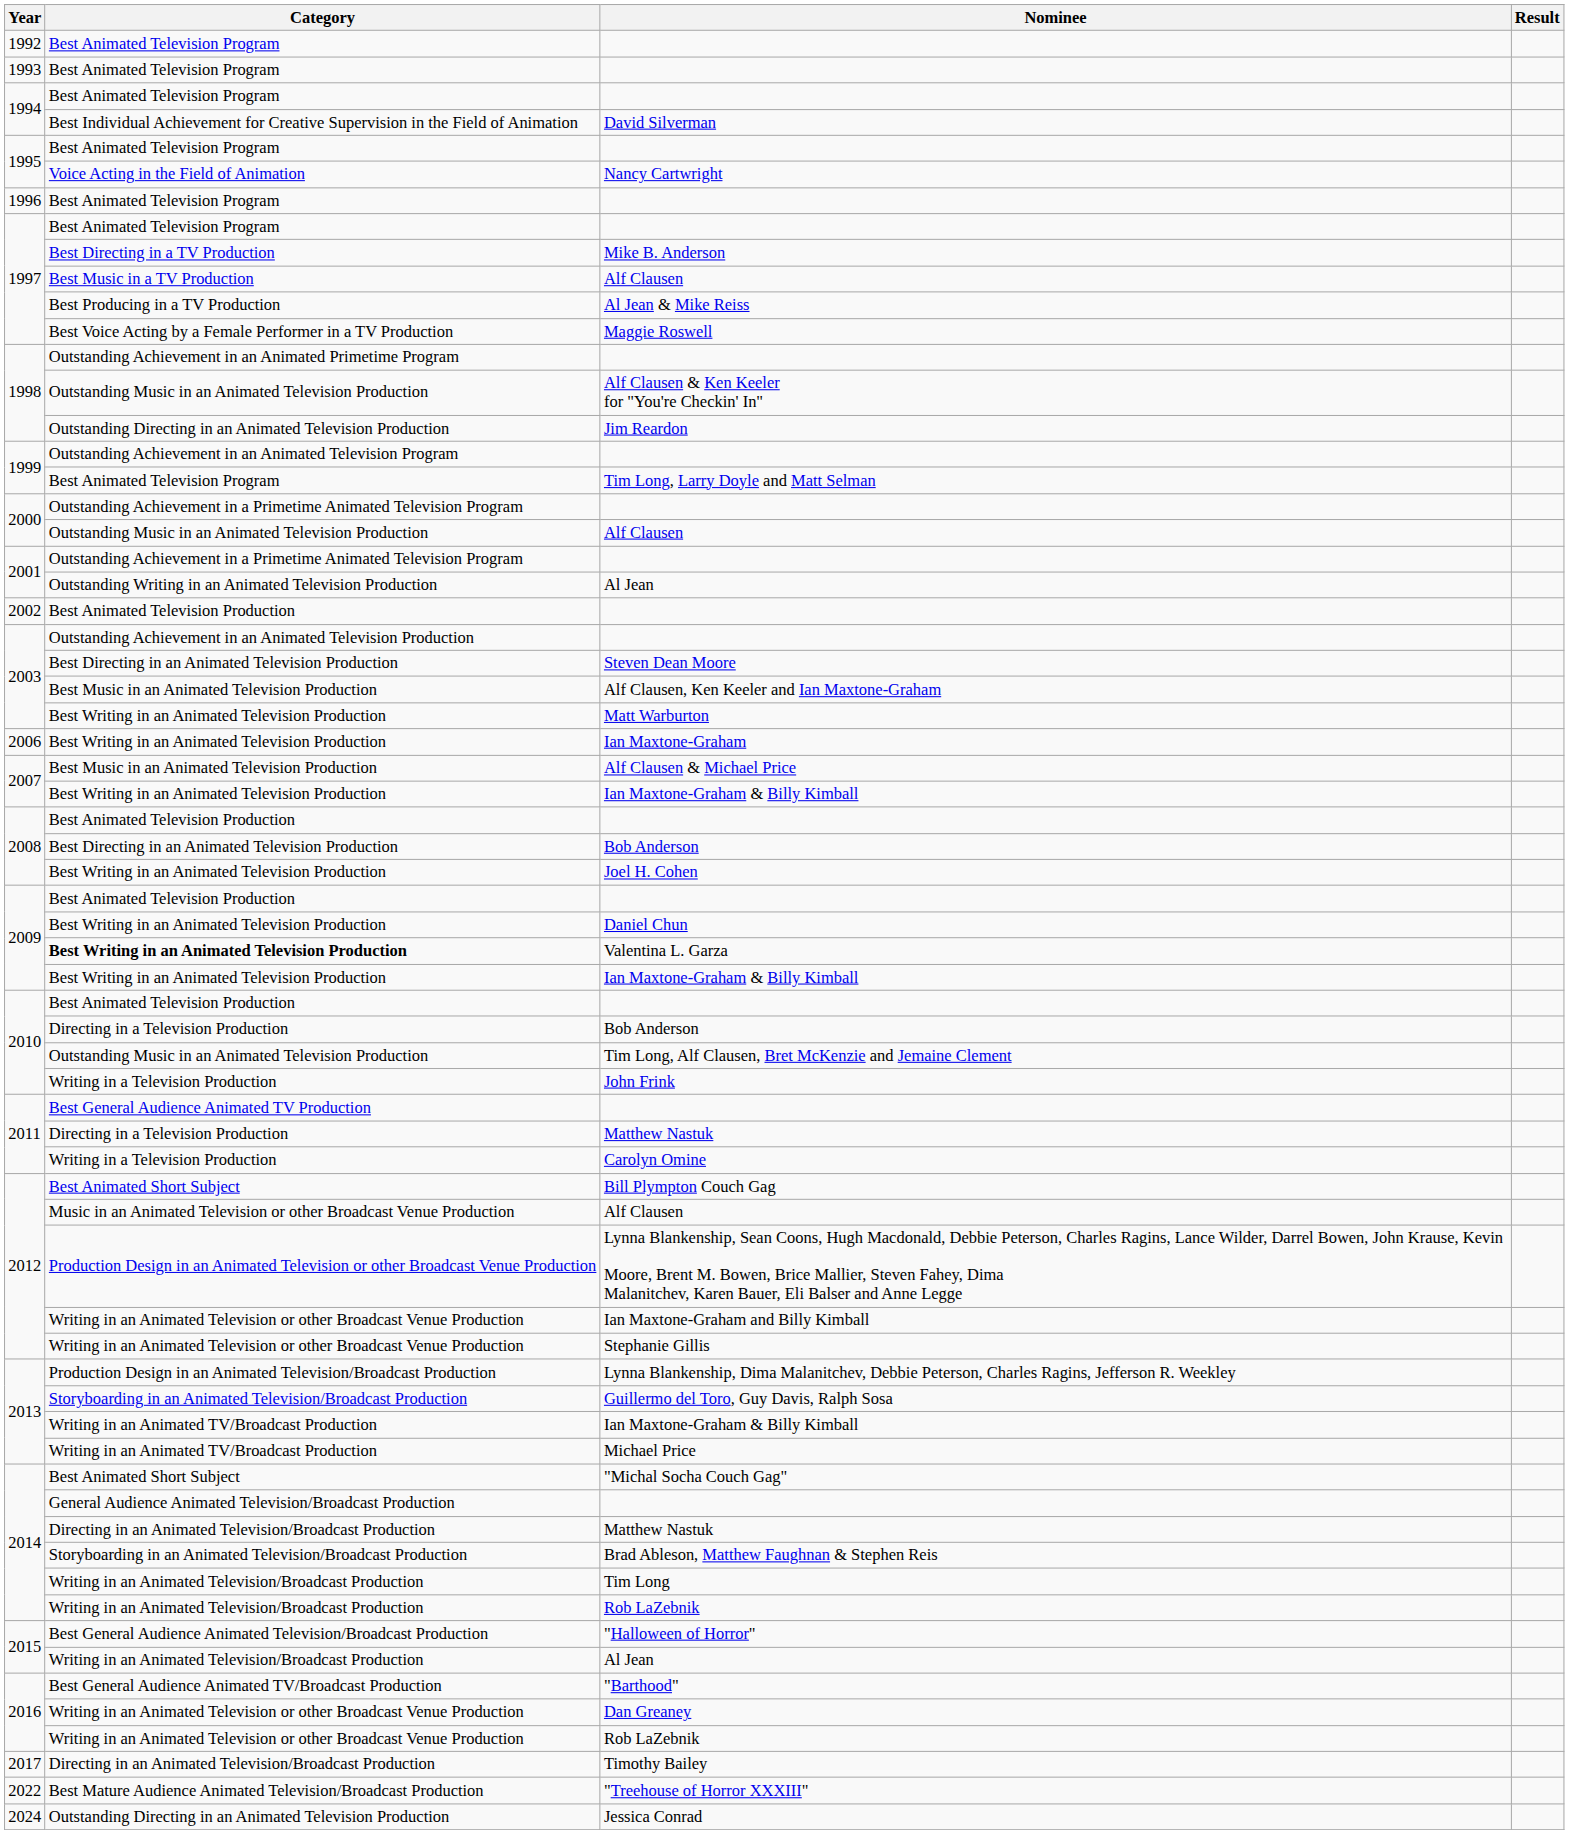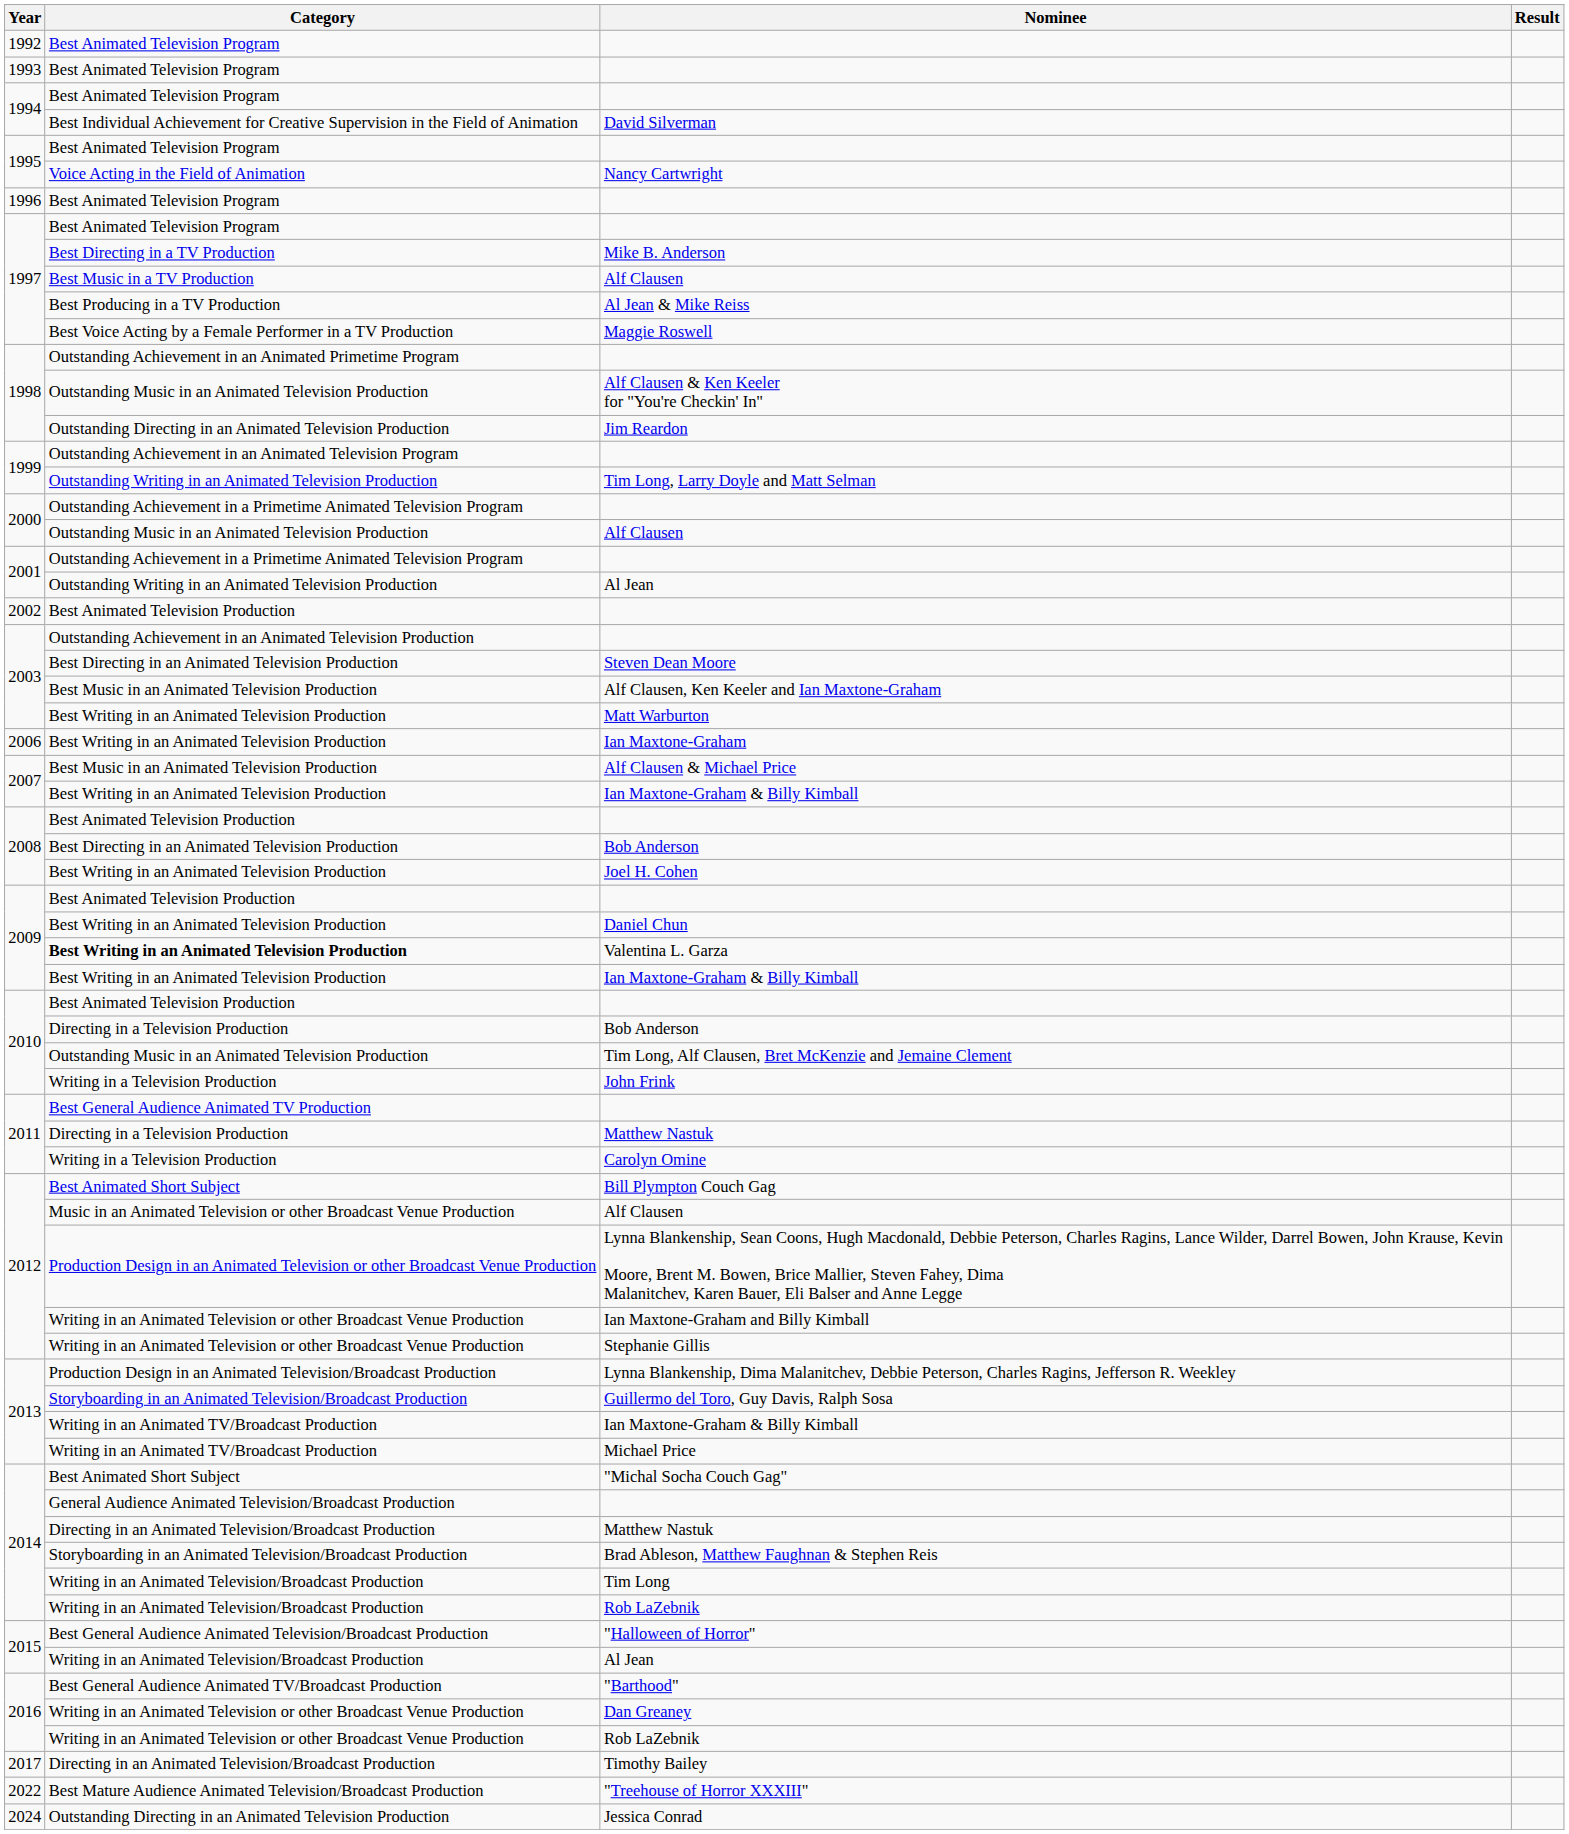(164, 480) Best Animated Television Program -> (243, 480) Outstanding Writing in an Animated Television Production
